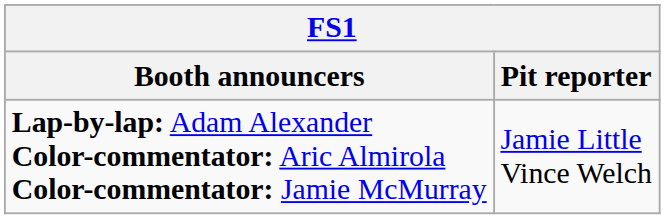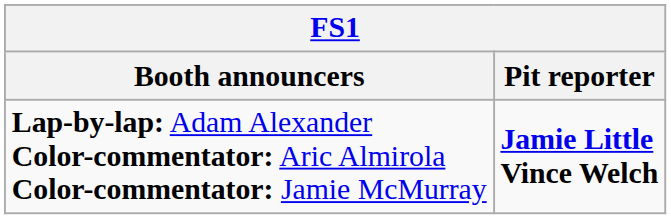(576, 155) normal -> (579, 155) bold
